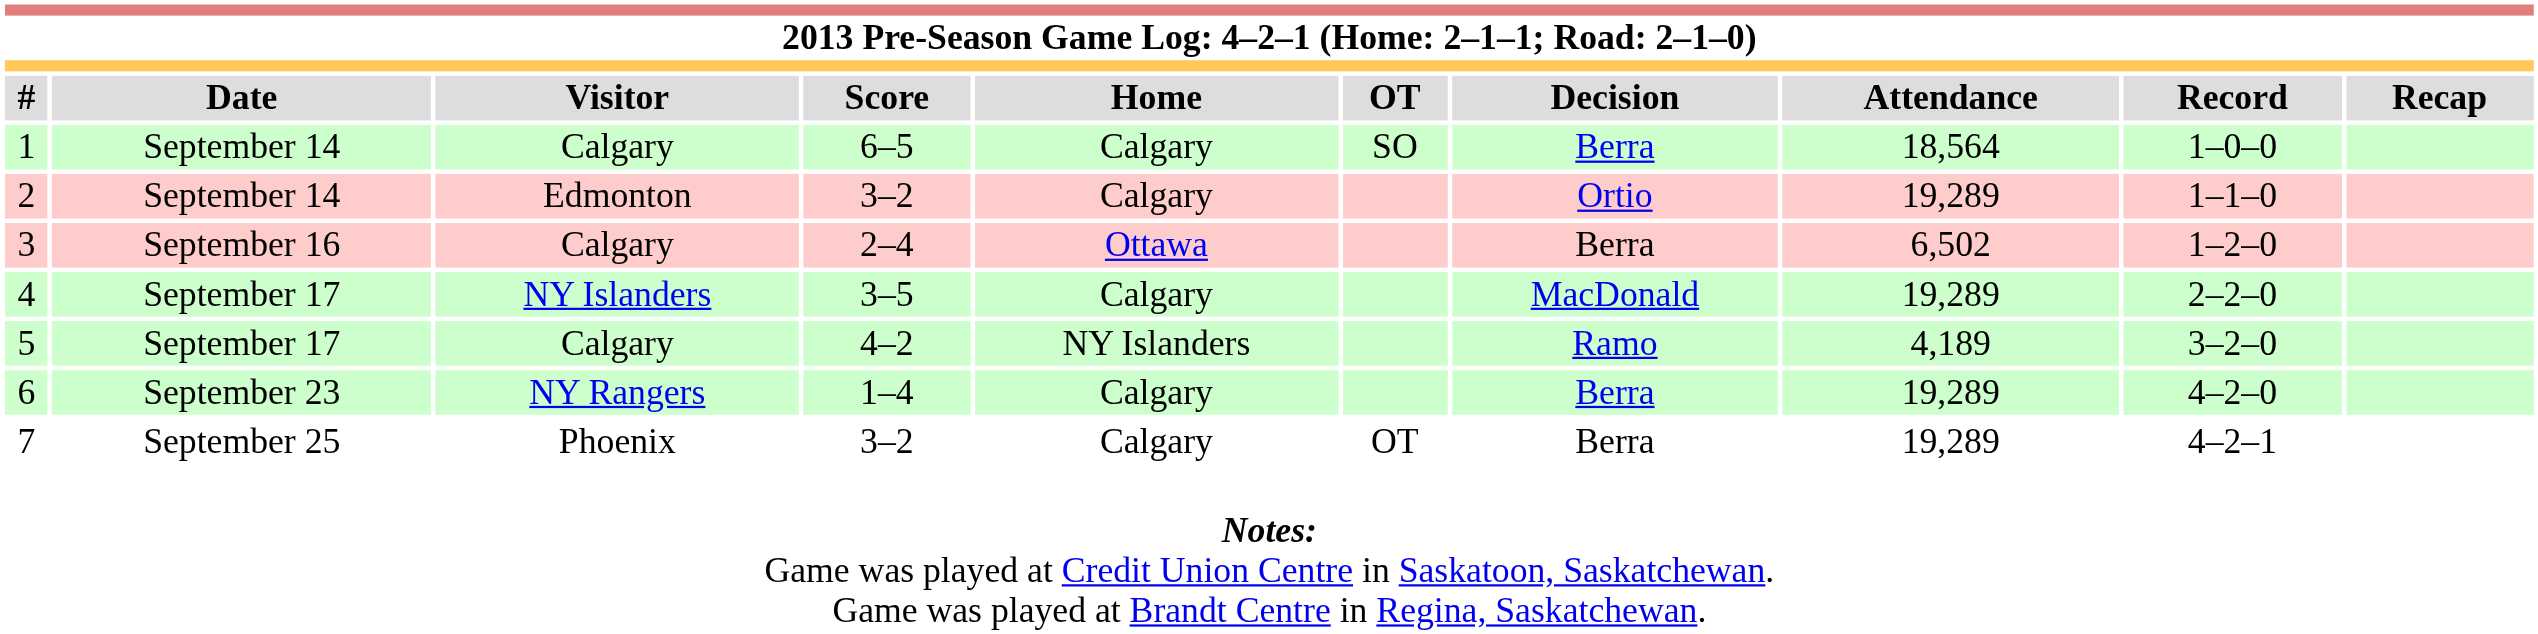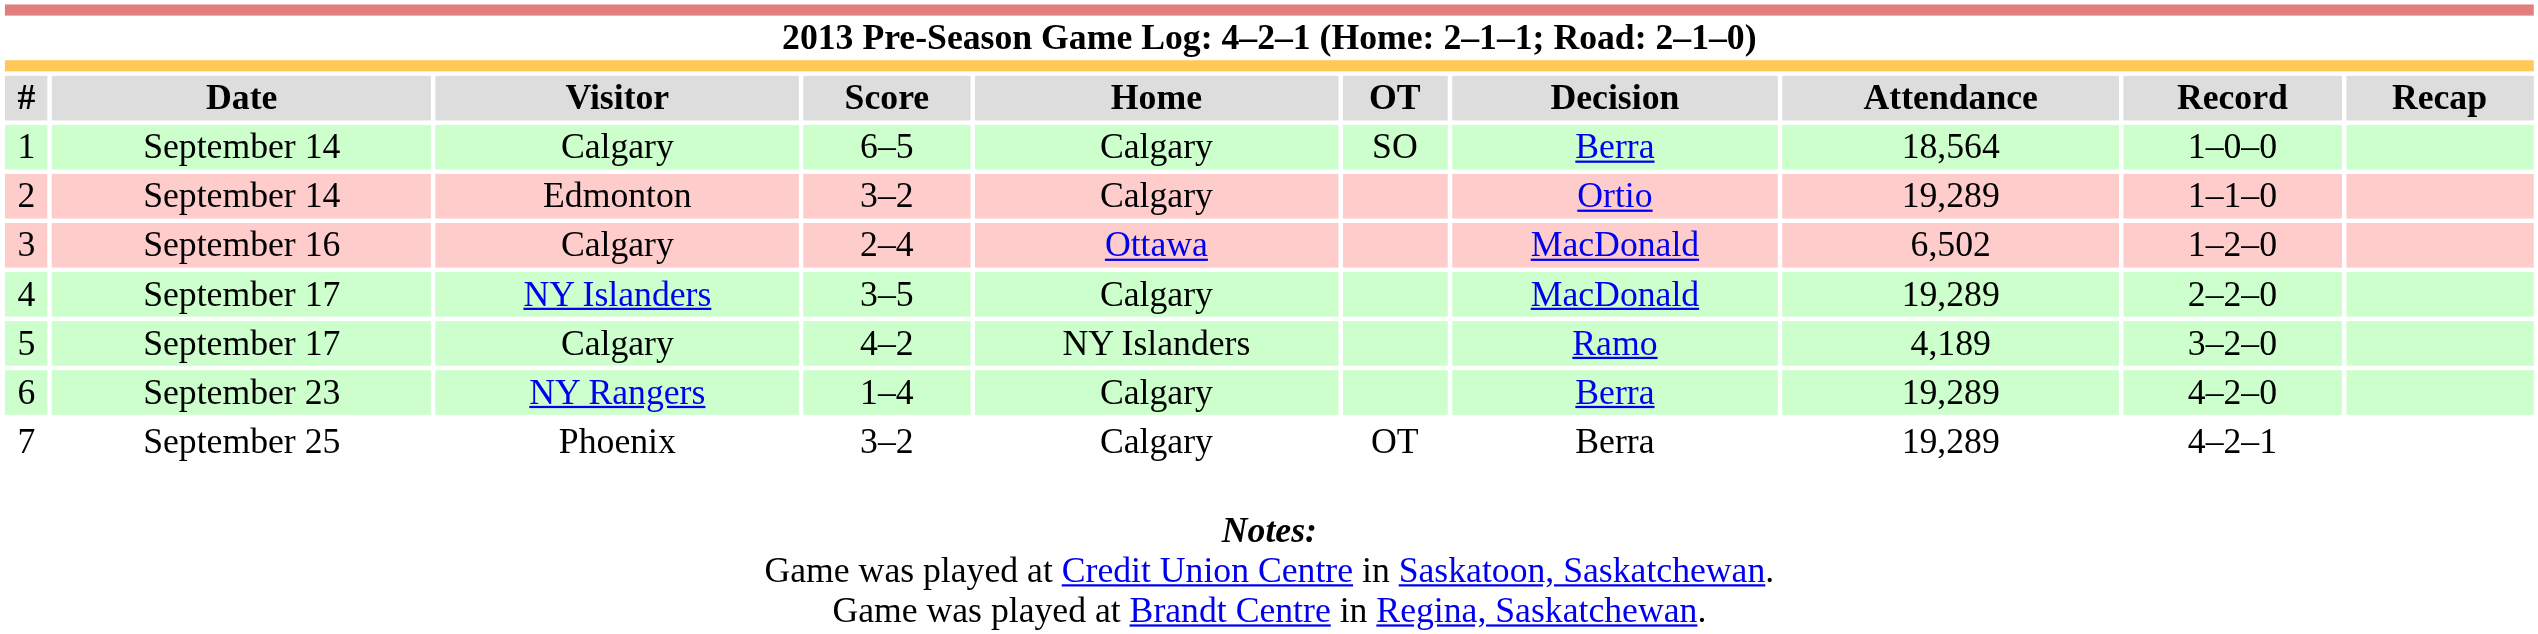(1615, 244) Berra -> (1615, 244) MacDonald
